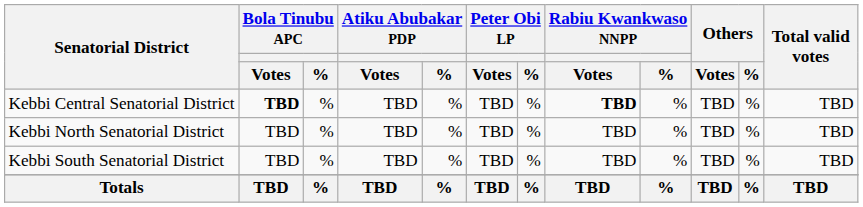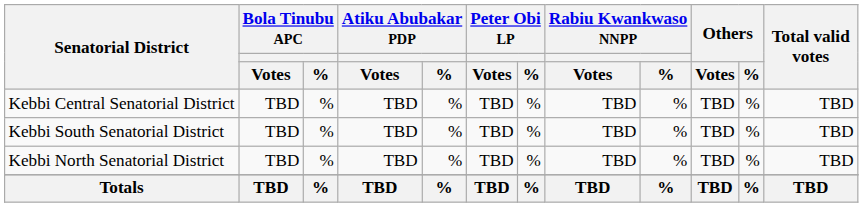(282, 103) bold -> (282, 103) normal
(619, 103) bold -> (619, 103) normal
rows swapped: (116, 132) <-> (116, 160)
